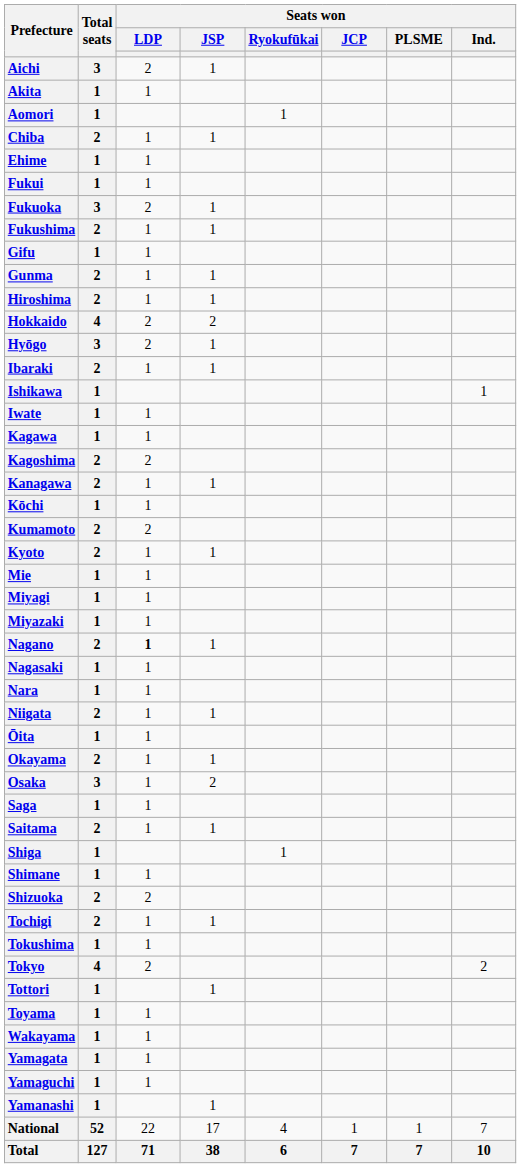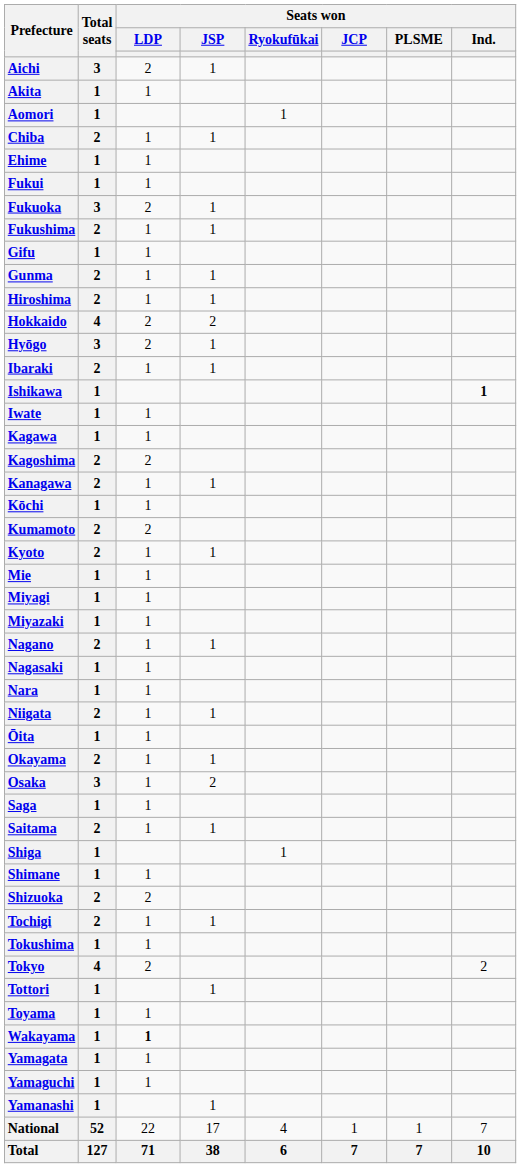(484, 391) normal -> (484, 391) bold
(148, 644) bold -> (148, 644) normal
(148, 1036) normal -> (148, 1036) bold
